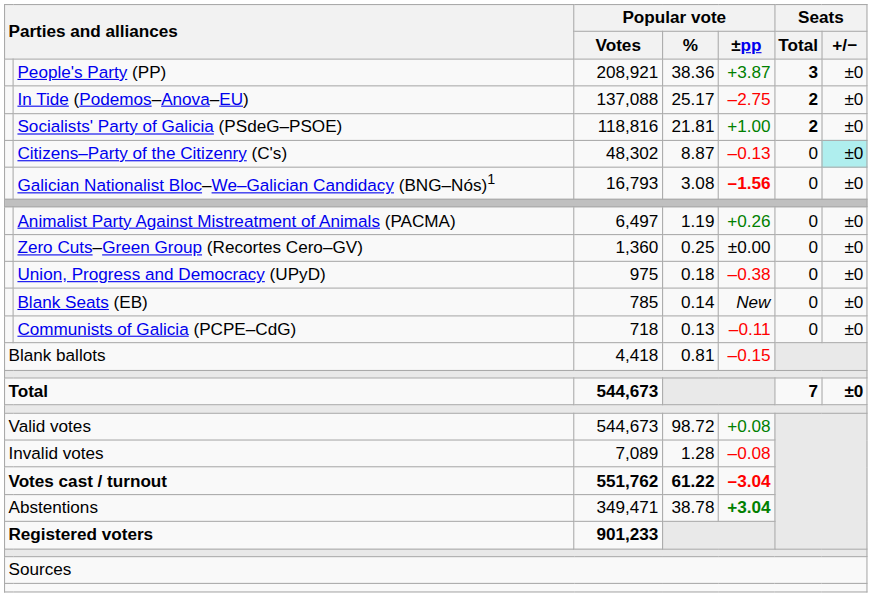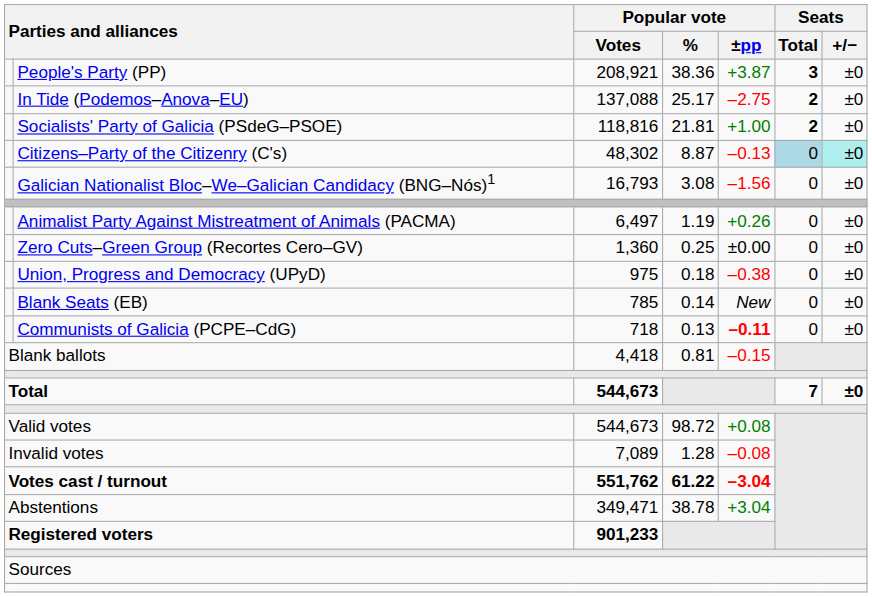(813, 153) no background -> (813, 153) lightblue background
(749, 183) bold -> (749, 183) normal
(750, 329) normal -> (750, 329) bold
(749, 507) bold -> (749, 507) normal
